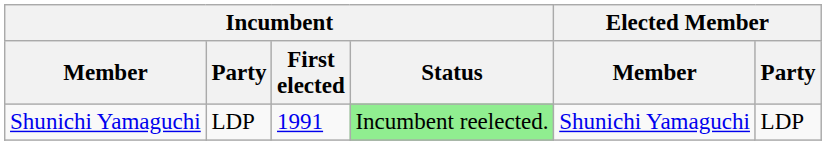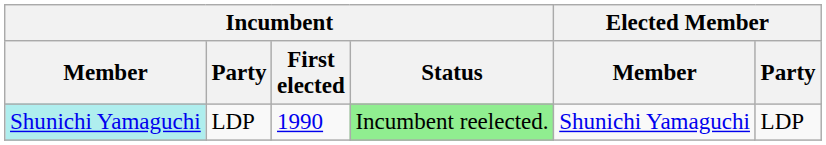(105, 121) no background -> (105, 121) paleturquoise background
(300, 121) 1991 -> (300, 121) 1990
